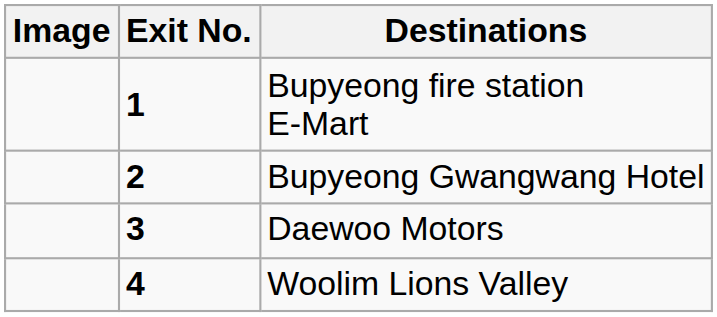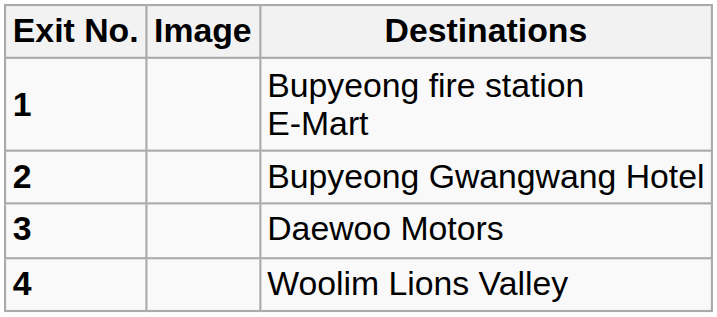columns swapped: (189, 31) <-> (62, 31)
